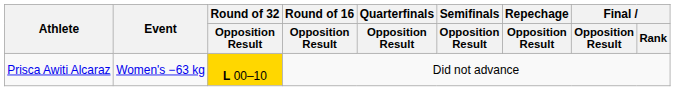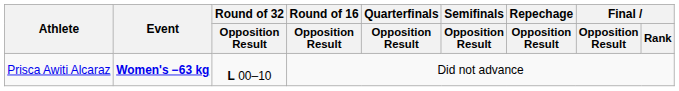(161, 70) normal -> (163, 70) bold
(245, 77) gold background -> (249, 77) no background
